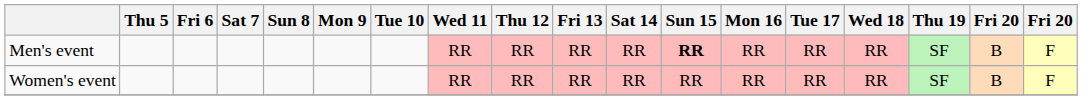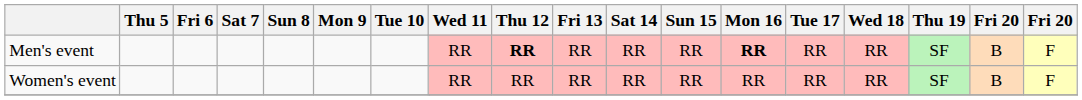(522, 50) normal -> (522, 50) bold
(691, 50) bold -> (691, 50) normal
(753, 50) normal -> (753, 50) bold
